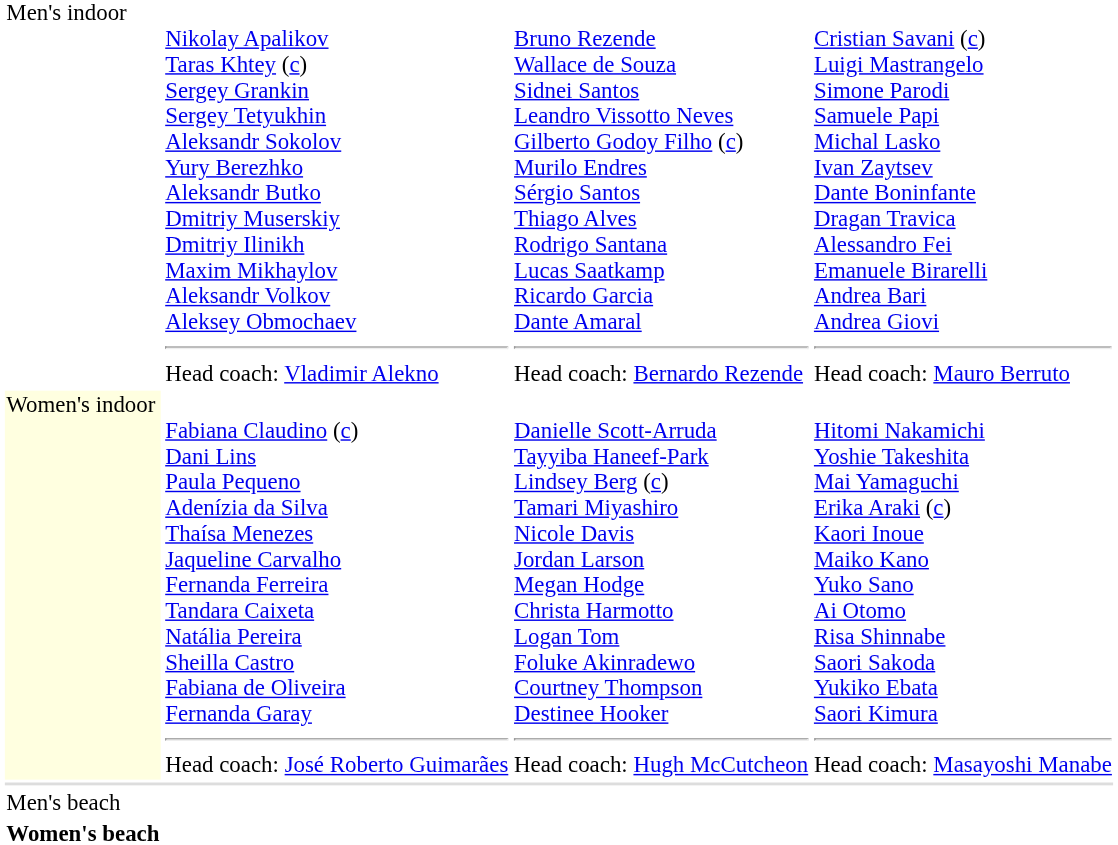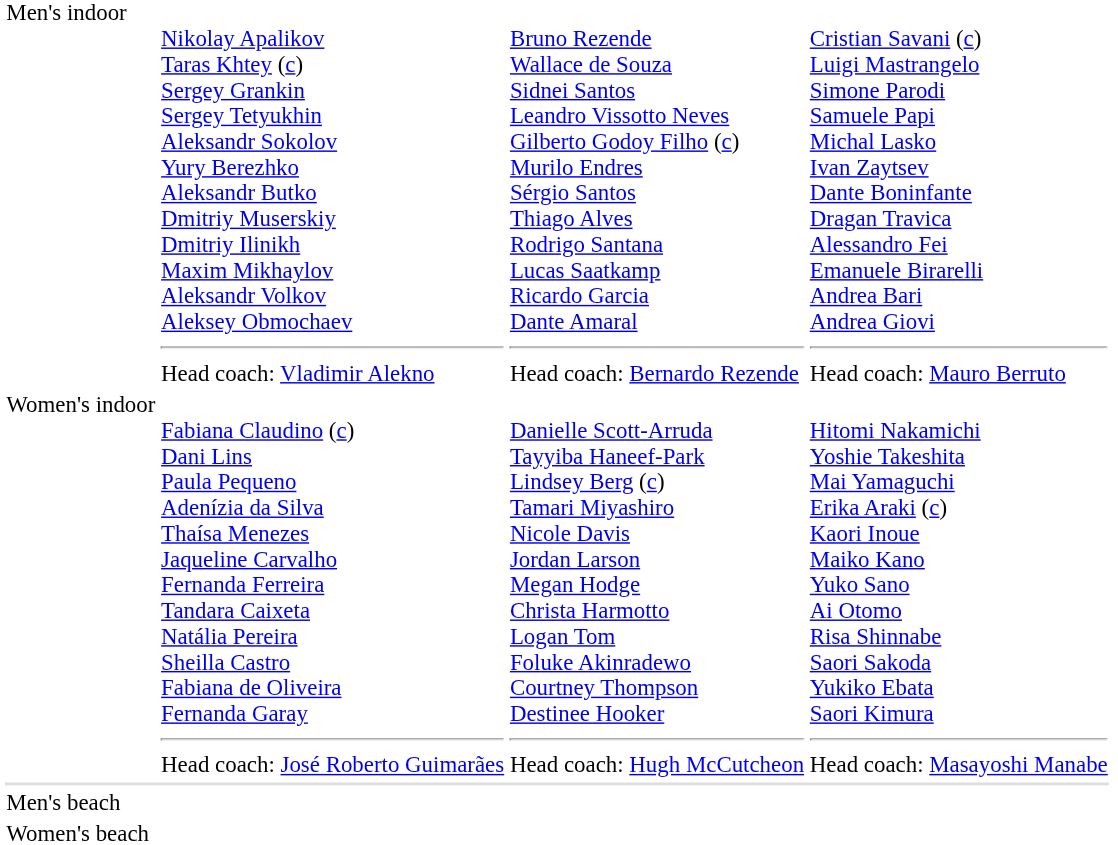(81, 404) lightyellow background -> (81, 404) no background
(83, 833) bold -> (78, 833) normal
